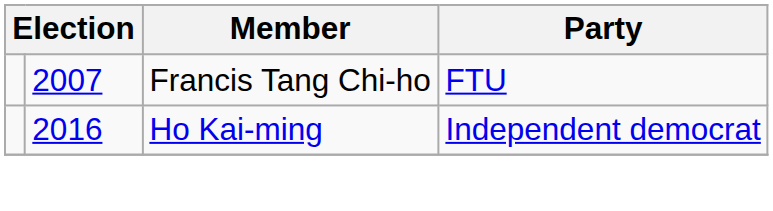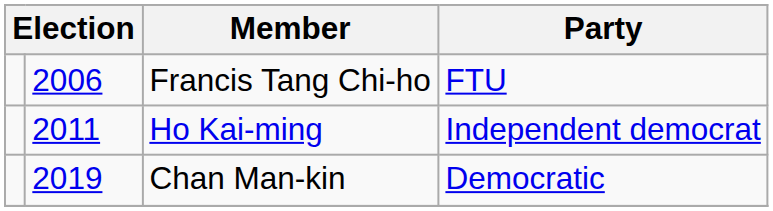(67, 79) 2007 -> (67, 79) 2006
(67, 129) 2016 -> (66, 129) 2011
+ row: (247, 179)
